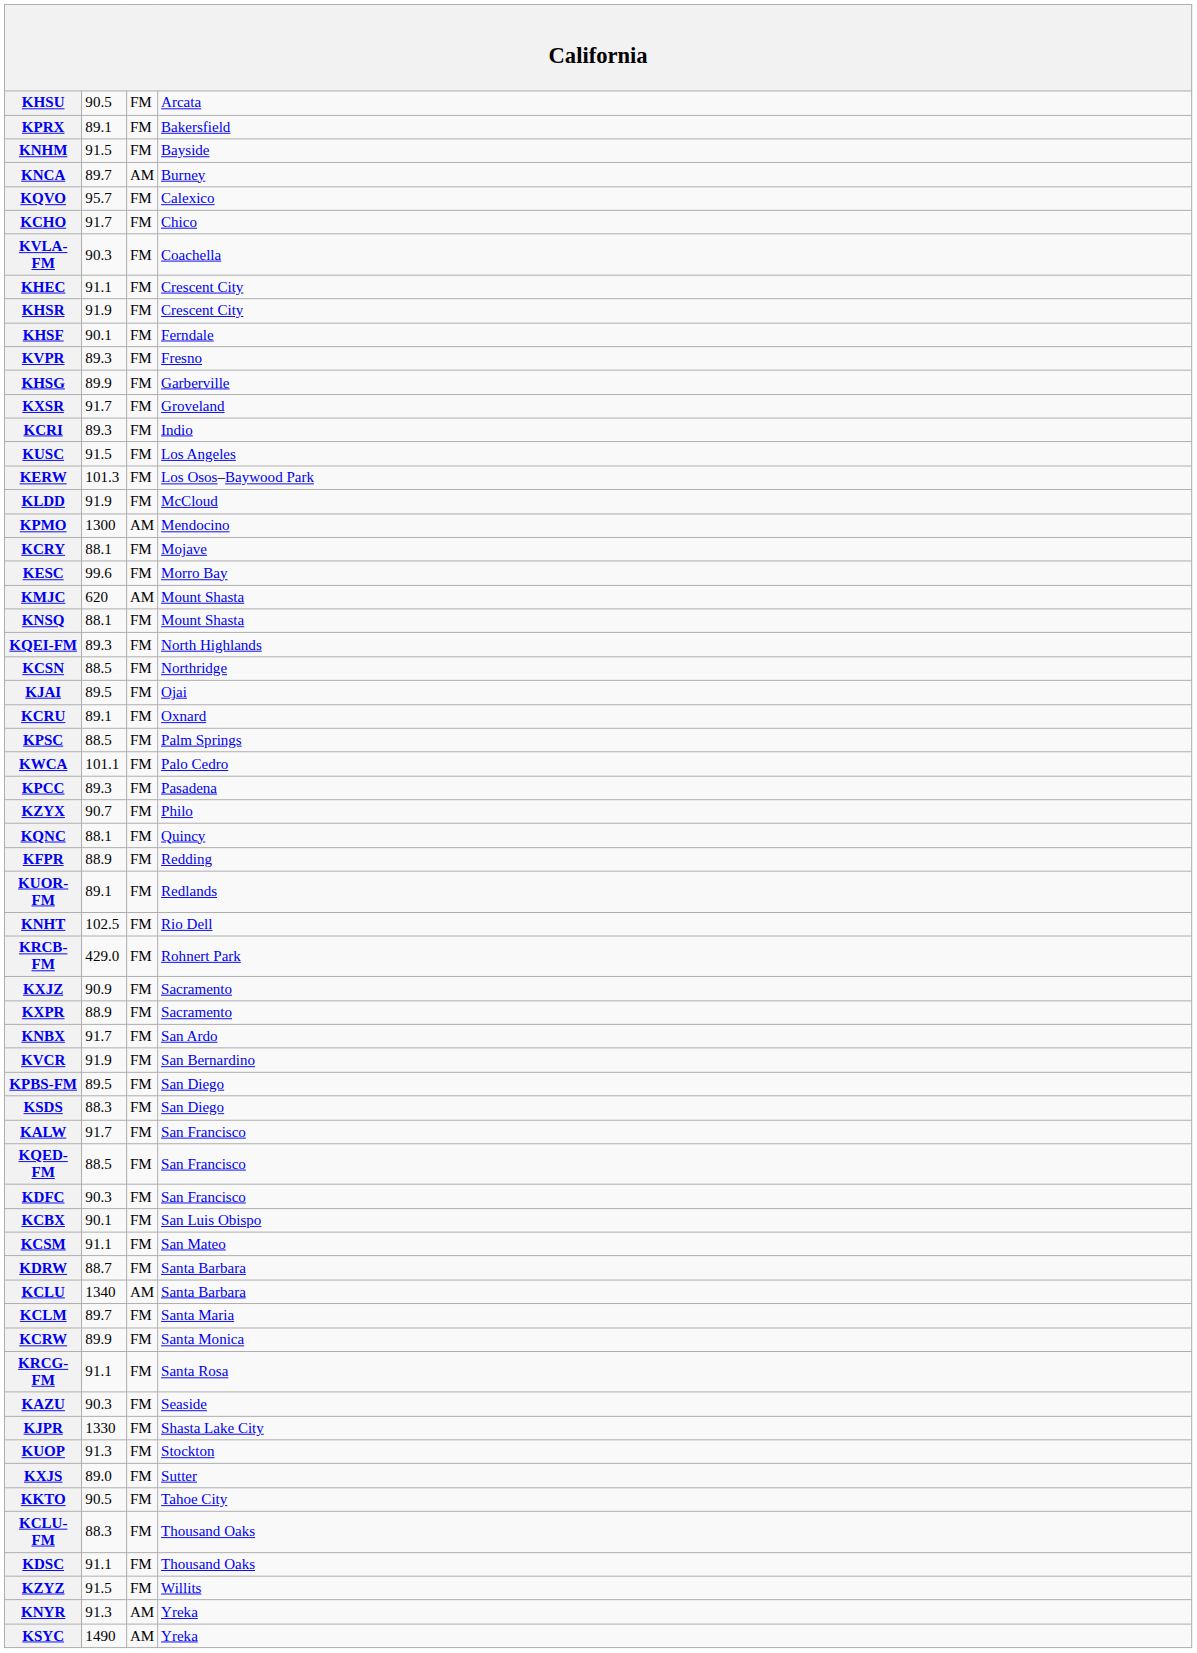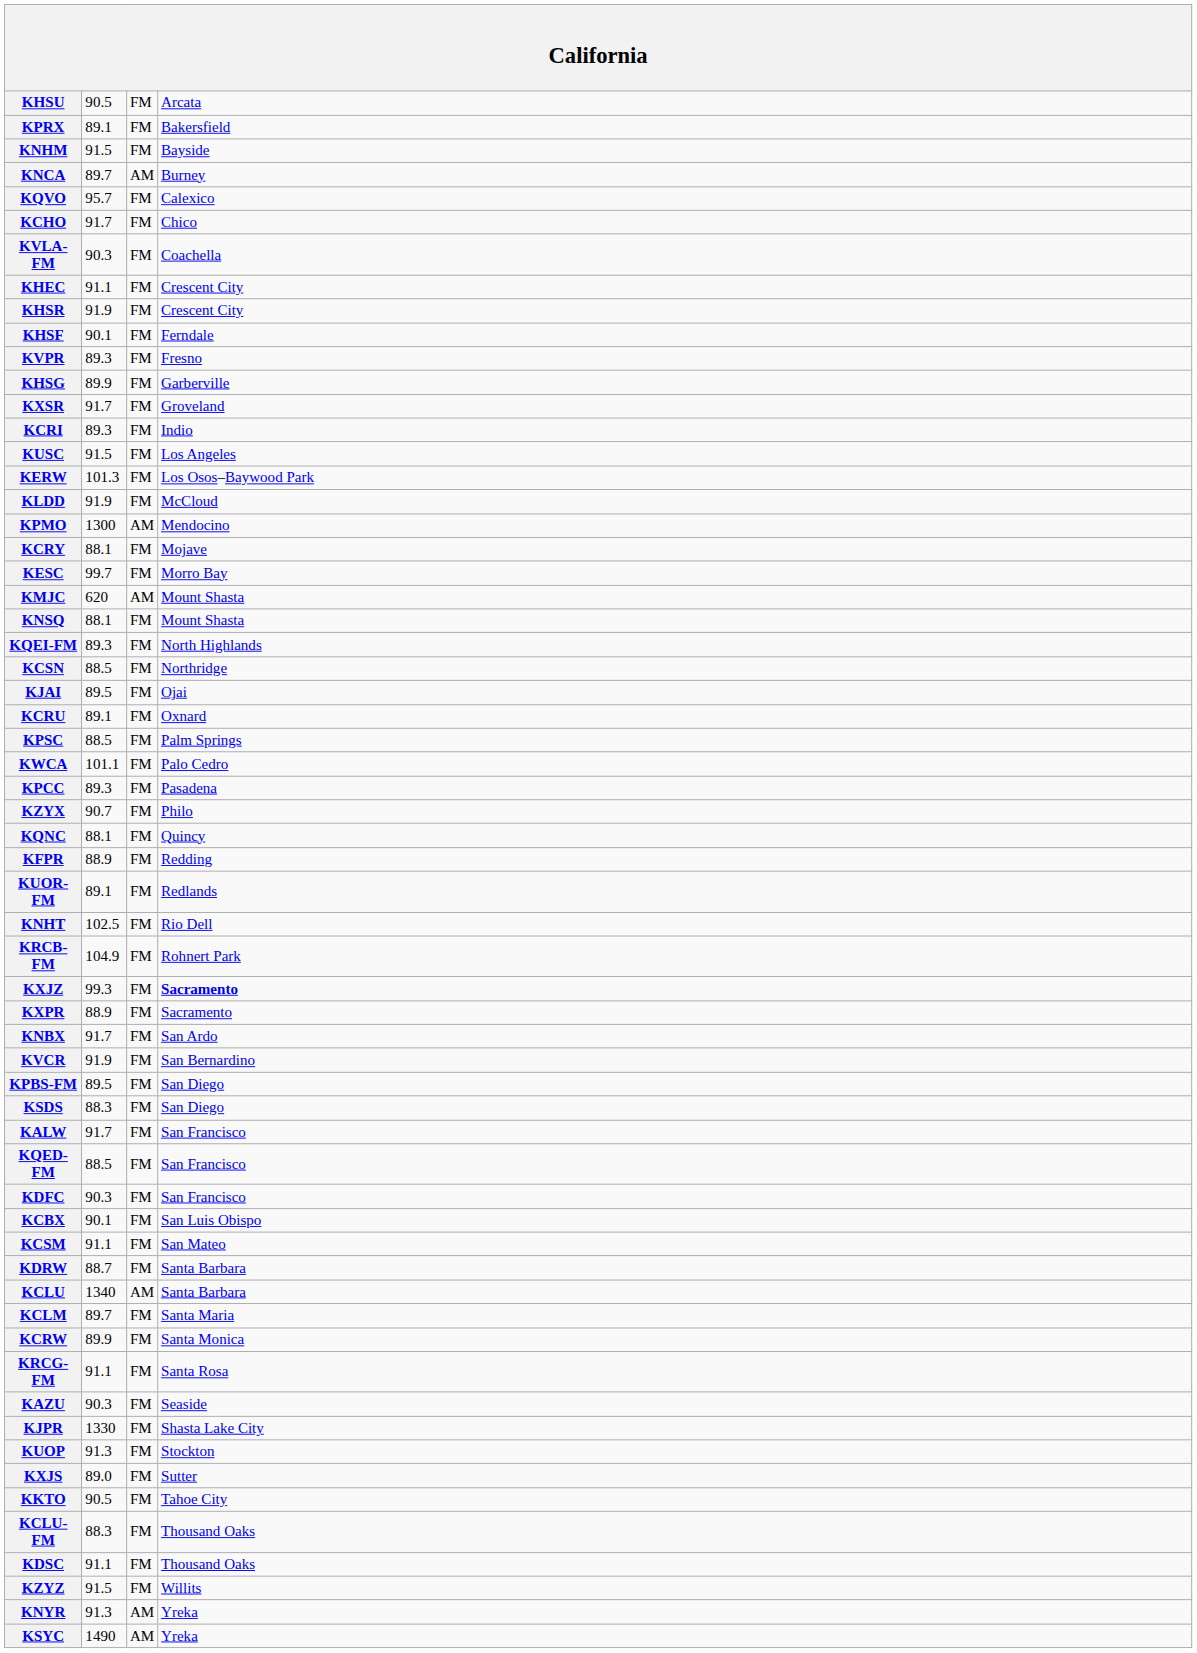(99, 573) 99.6 -> (99, 573) 99.7
(102, 956) 429.0 -> (102, 956) 104.9
(99, 988) 90.9 -> (99, 988) 99.3
(197, 988) normal -> (199, 988) bold
